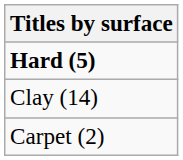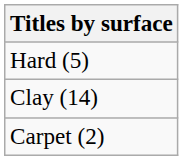(53, 60) bold -> (50, 60) normal
